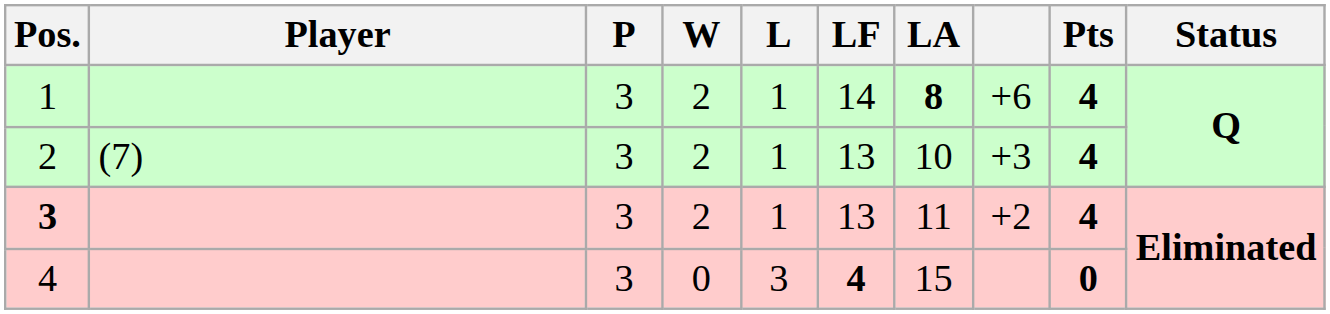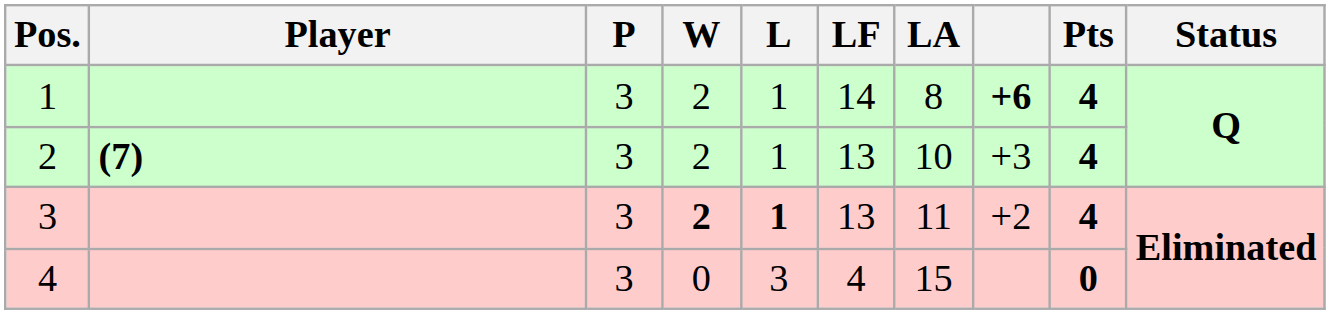(934, 95) bold -> (934, 95) normal
(1011, 95) normal -> (1011, 95) bold
(121, 156) normal -> (121, 156) bold
(47, 216) bold -> (47, 216) normal
(701, 216) normal -> (701, 216) bold
(779, 216) normal -> (779, 216) bold
(856, 277) bold -> (856, 277) normal
